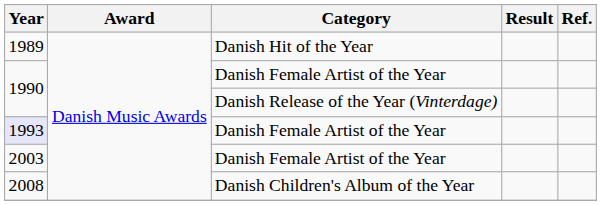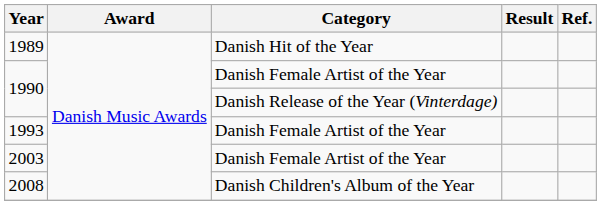(26, 130) lavender background -> (26, 130) no background
